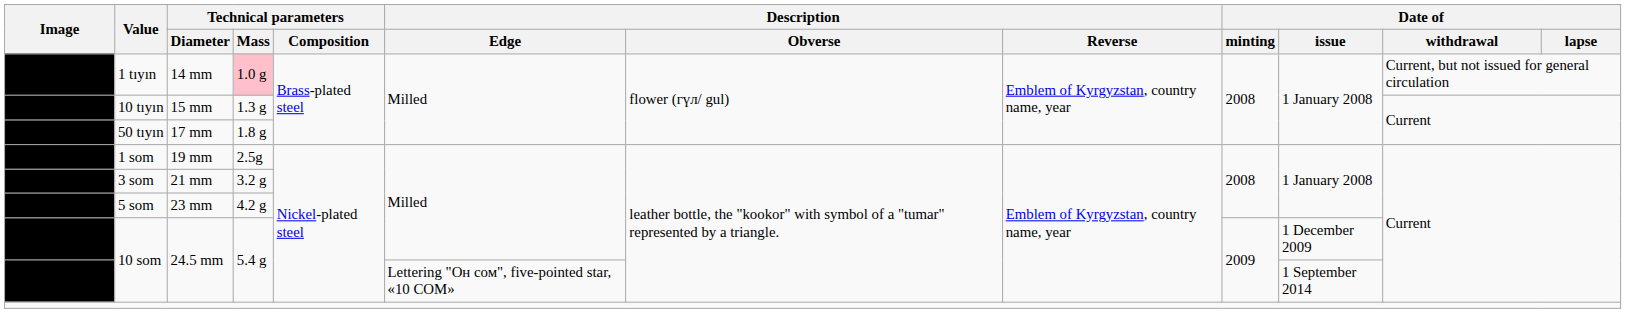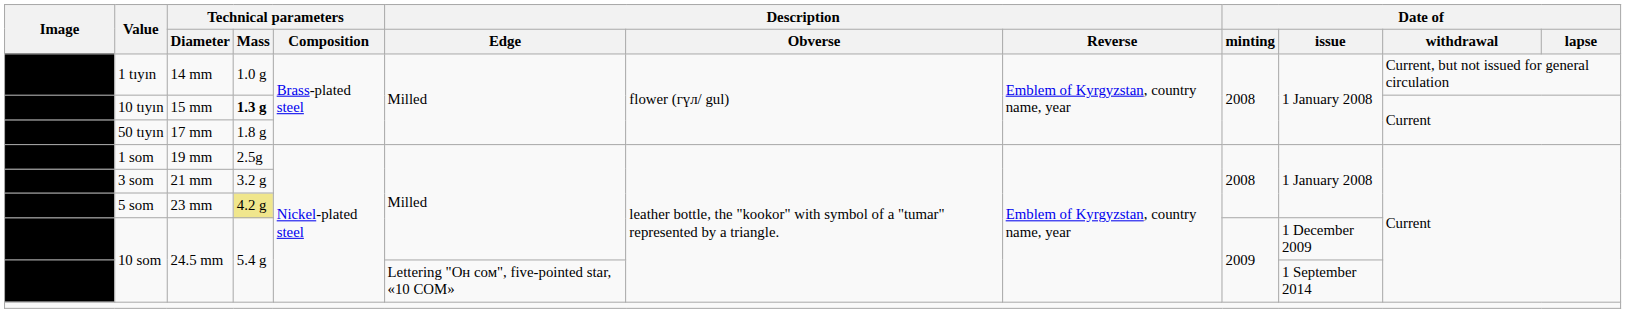(252, 74) pink background -> (252, 74) no background
(252, 108) normal -> (252, 108) bold
(252, 205) no background -> (252, 205) khaki background
